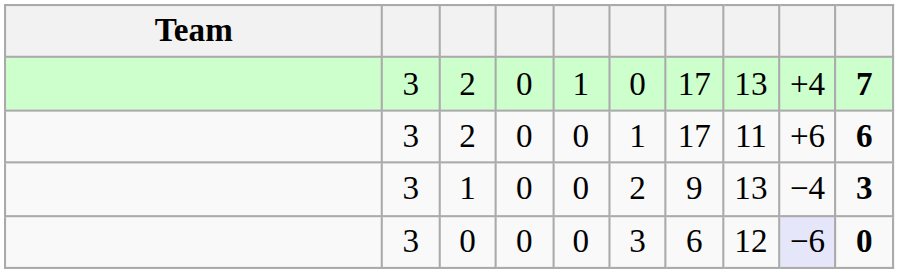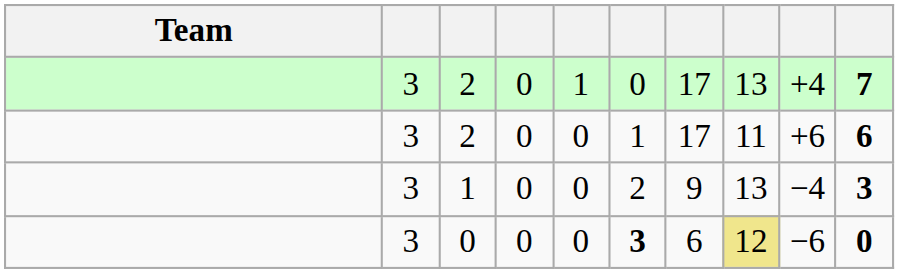(638, 240) normal -> (638, 240) bold
(751, 240) no background -> (751, 240) khaki background
(808, 240) lavender background -> (808, 240) no background
